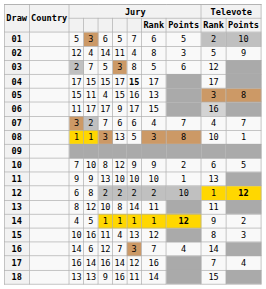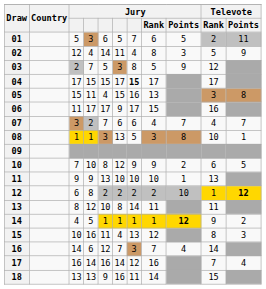(244, 39) 10 -> (244, 39) 11
(184, 67) 6 -> (184, 67) 9
(214, 109) lightgrey background -> (214, 109) no background
